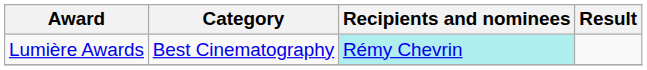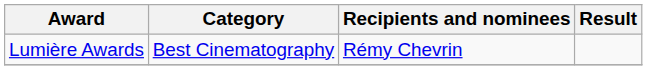(403, 49) paleturquoise background -> (403, 49) no background
